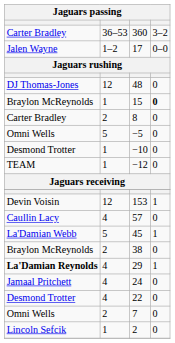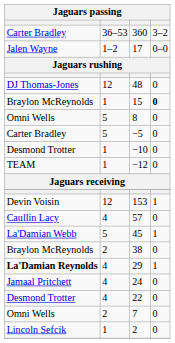(36, 117) Carter Bradley -> (31, 117) Omni Wells
(105, 117) 2 -> (105, 117) 5
(31, 133) Omni Wells -> (36, 133) Carter Bradley
